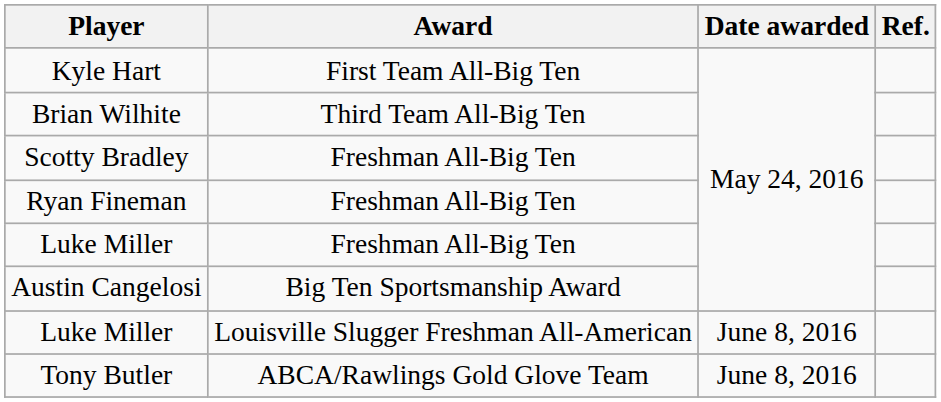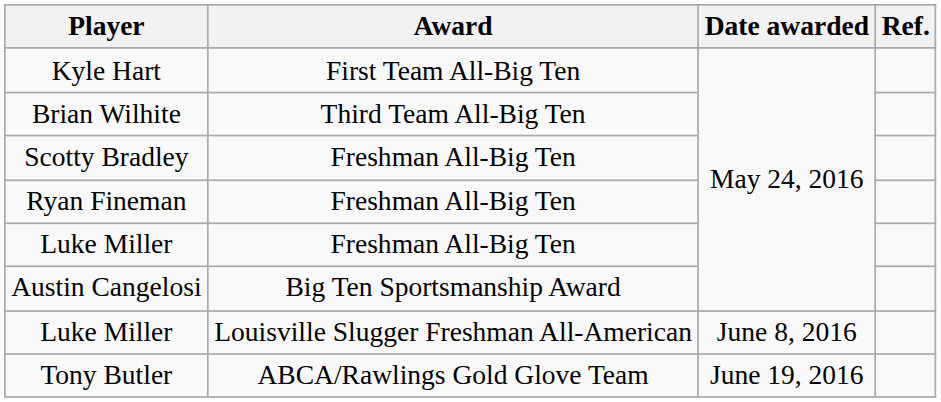(787, 375) June 8, 2016 -> (787, 375) June 19, 2016
